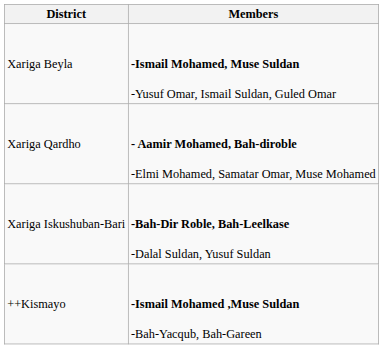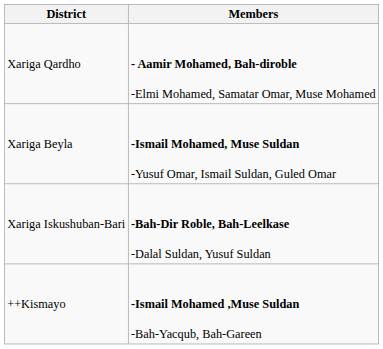rows swapped: (44, 144) <-> (40, 64)
